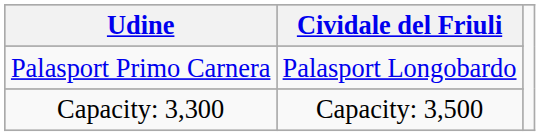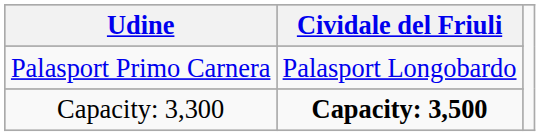(400, 109) normal -> (400, 109) bold
